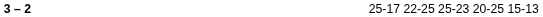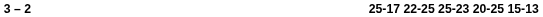(454, 9) normal -> (454, 9) bold
